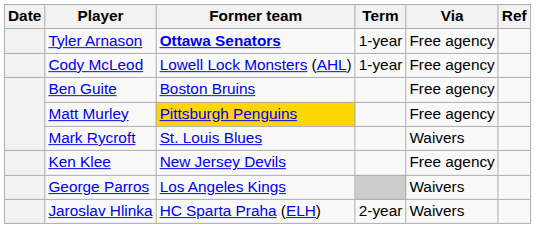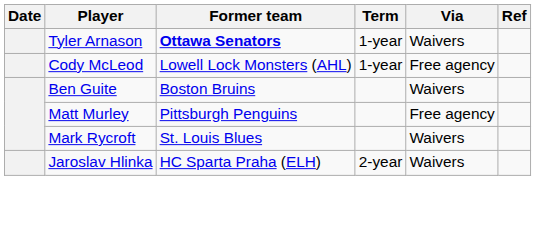(452, 41) Free agency -> (437, 41) Waivers
(452, 89) Free agency -> (437, 89) Waivers
(228, 114) gold background -> (228, 114) no background
- row: (80, 162)
- row: (99, 187)
